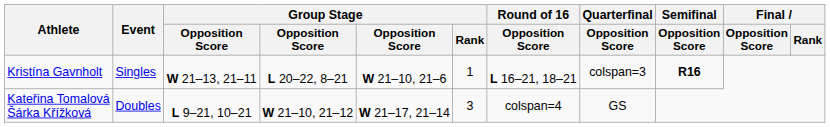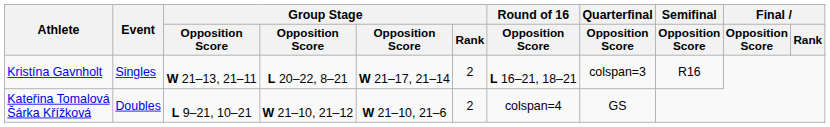(404, 79) W 21–10, 21–6 -> (404, 79) W 21–17, 21–14
(470, 72) 1 -> (470, 72) 2
(689, 72) bold -> (689, 72) normal
(404, 113) W 21–17, 21–14 -> (404, 113) W 21–10, 21–6
(470, 106) 3 -> (470, 106) 2
